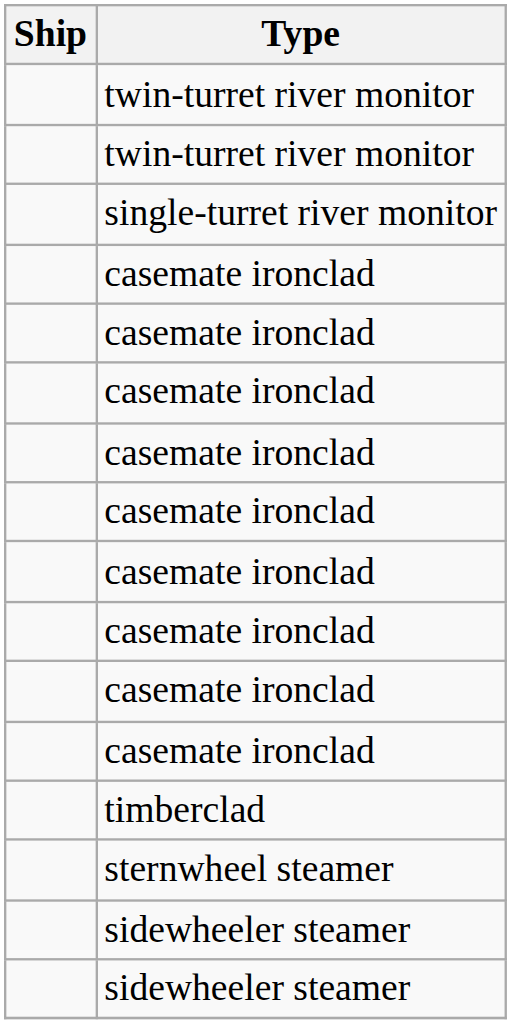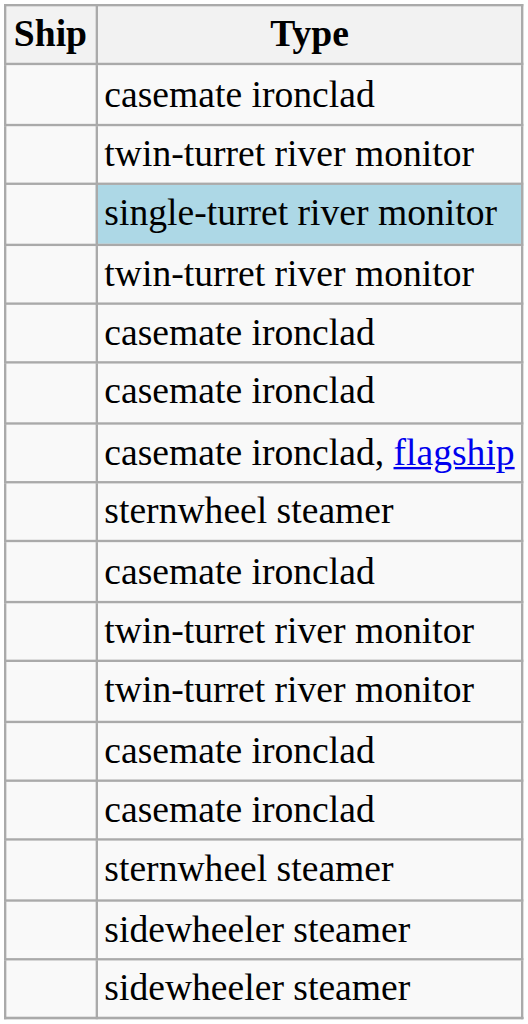(289, 93) twin-turret river monitor -> (240, 93) casemate ironclad
(301, 213) no background -> (301, 213) lightblue background
(240, 272) casemate ironclad -> (289, 272) twin-turret river monitor
(240, 451) casemate ironclad -> (309, 451) casemate ironclad, flagship
(240, 511) casemate ironclad -> (249, 511) sternwheel steamer
(240, 630) casemate ironclad -> (289, 630) twin-turret river monitor
(240, 690) casemate ironclad -> (289, 690) twin-turret river monitor
(185, 809) timberclad -> (240, 809) casemate ironclad
